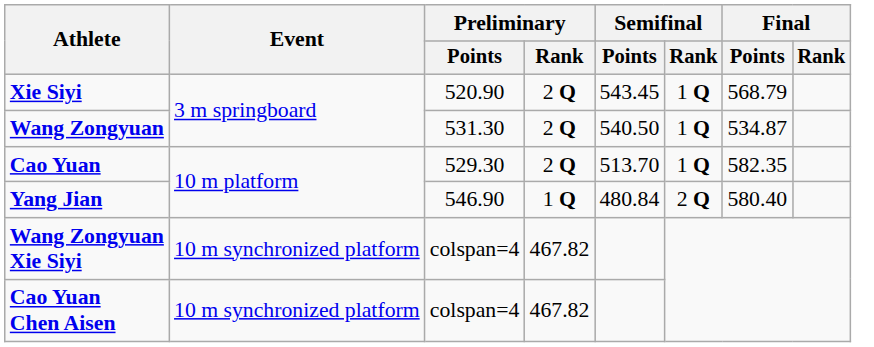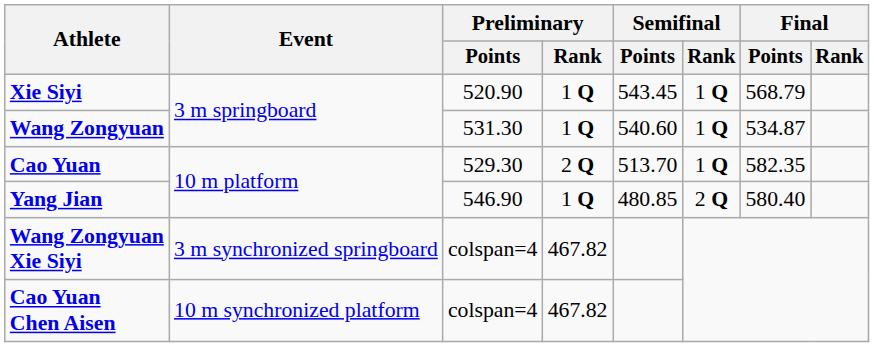(559, 92) 2 Q -> (578, 92) 1 Q
(559, 128) 2 Q -> (578, 128) 1 Q
(629, 128) 540.50 -> (648, 128) 540.60
(629, 200) 480.84 -> (648, 200) 480.85
(297, 248) 10 m synchronized platform -> (306, 248) 3 m synchronized springboard
